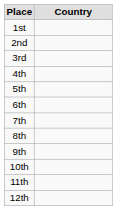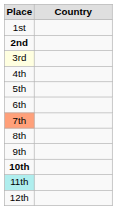(19, 43) normal -> (19, 43) bold
(19, 58) no background -> (19, 58) lightyellow background
(19, 120) no background -> (19, 120) lightsalmon background
(19, 167) normal -> (19, 167) bold
(19, 182) no background -> (19, 182) paleturquoise background
